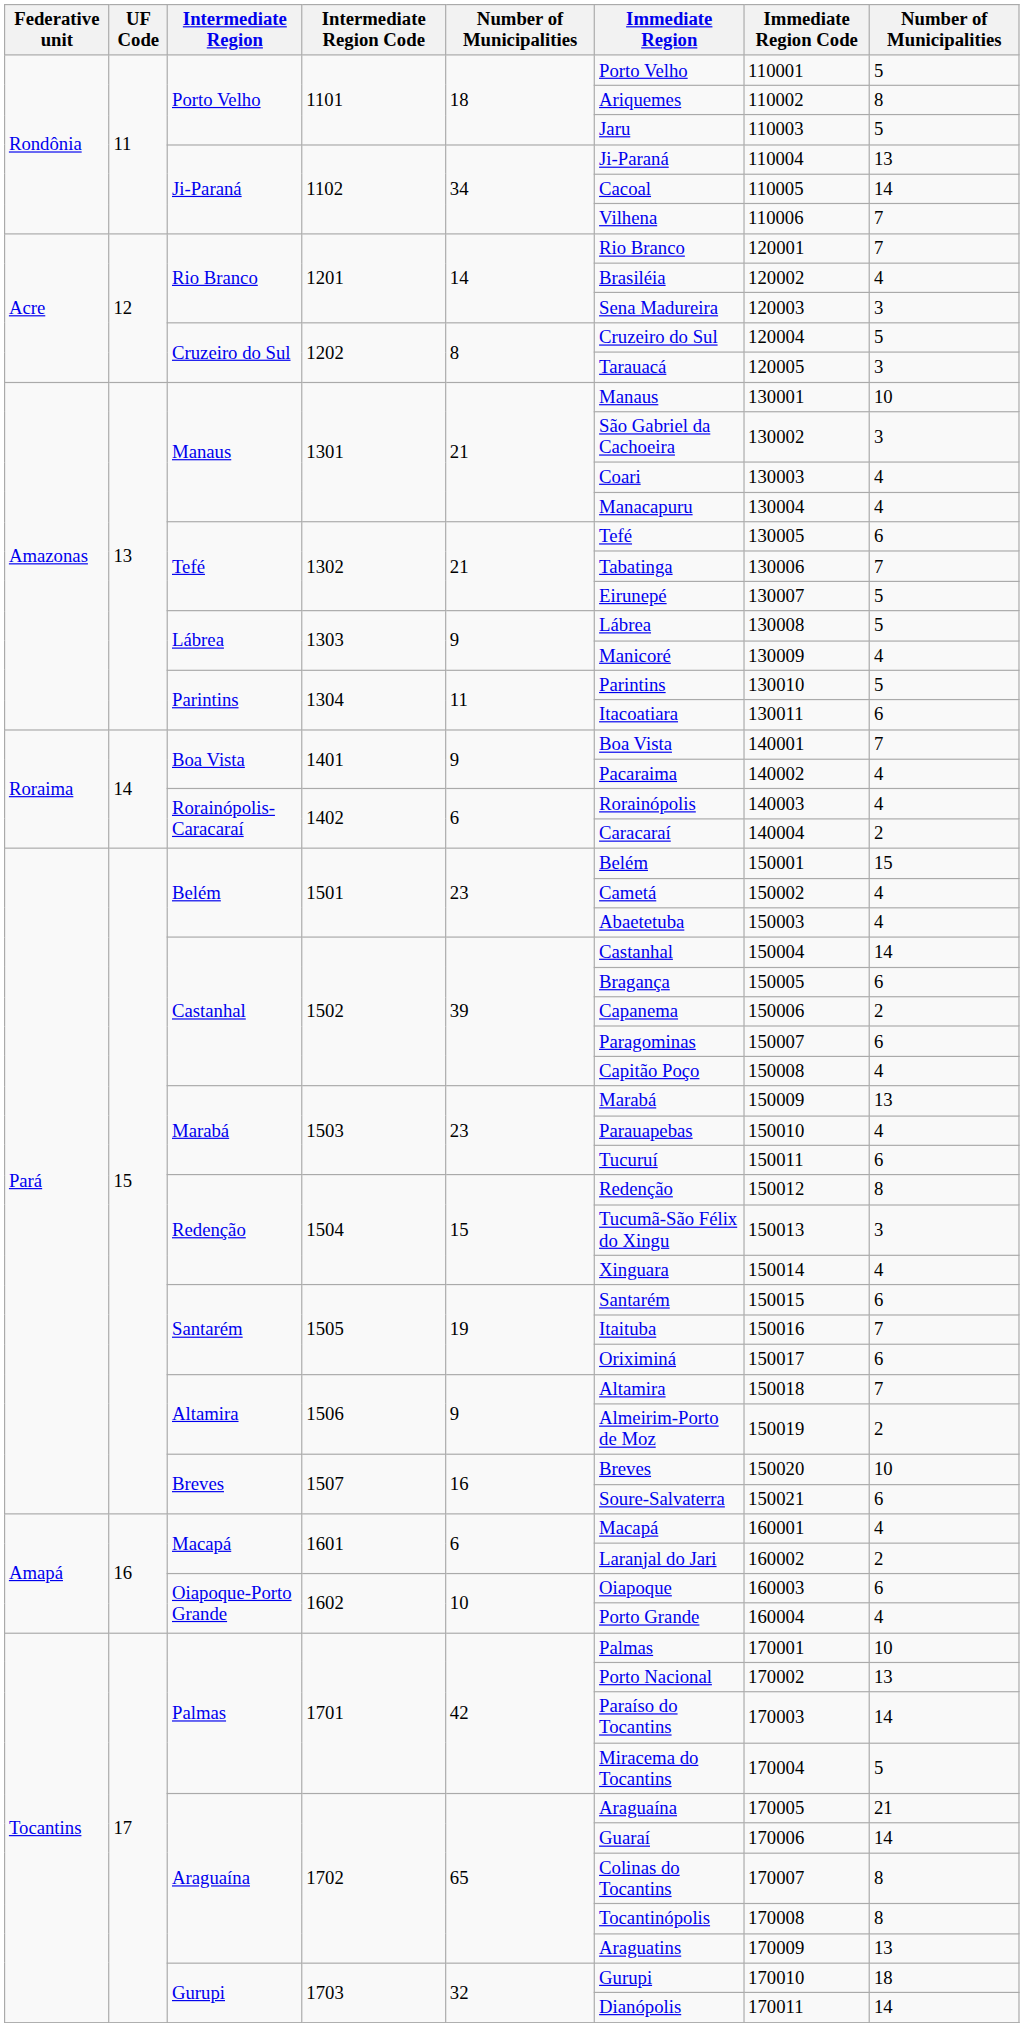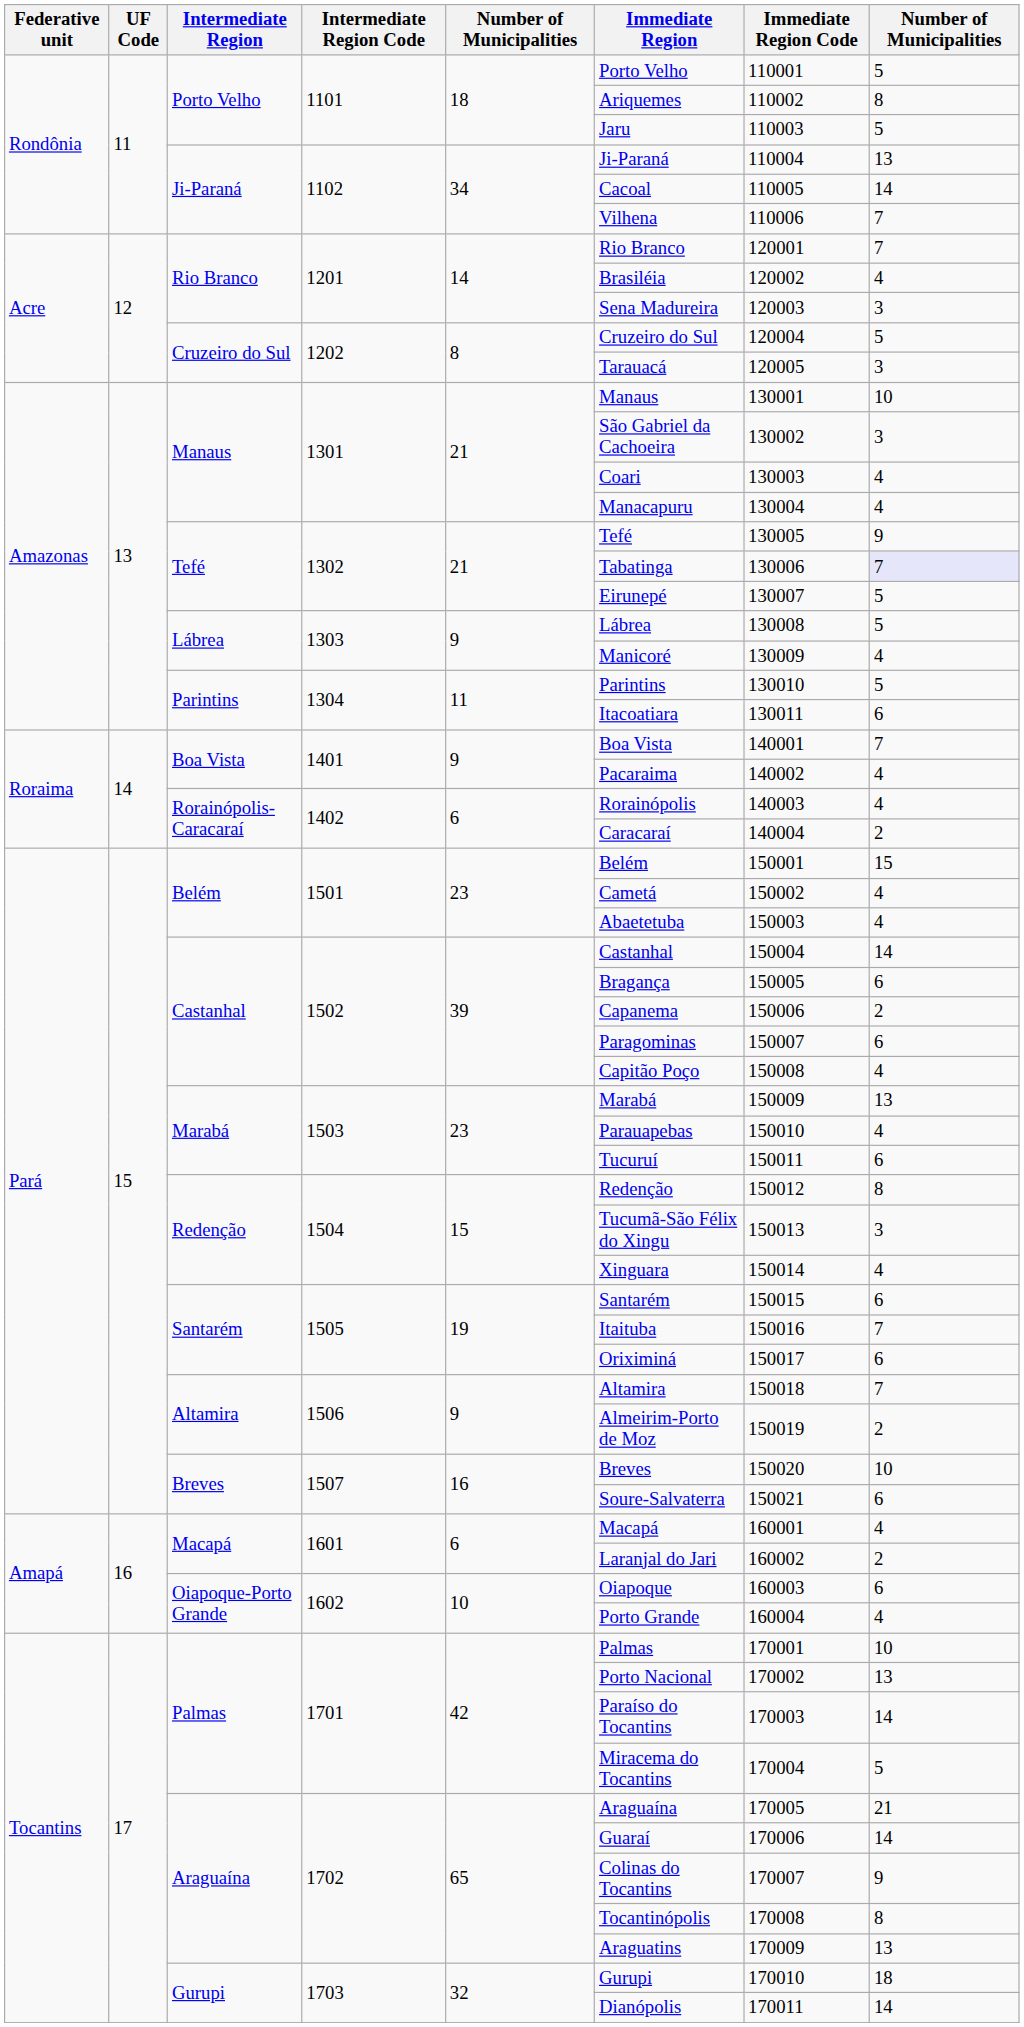(879, 536) 6 -> (879, 536) 9
(879, 566) no background -> (879, 566) lavender background
(879, 1878) 8 -> (879, 1878) 9
